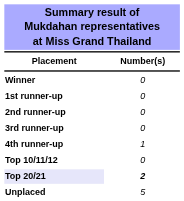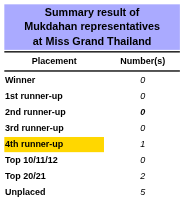(143, 112) normal -> (143, 112) bold
(34, 144) no background -> (34, 144) gold background
(25, 176) lavender background -> (25, 176) no background
(143, 176) bold -> (143, 176) normal
